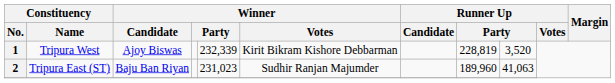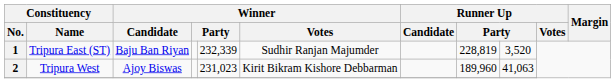(70, 50) Tripura West -> (70, 50) Tripura East (ST)
(152, 50) Ajoy Biswas -> (152, 50) Baju Ban Riyan
(320, 50) Kirit Bikram Kishore Debbarman -> (320, 50) Sudhir Ranjan Majumder
(70, 68) Tripura East (ST) -> (70, 68) Tripura West
(152, 68) Baju Ban Riyan -> (152, 68) Ajoy Biswas
(320, 68) Sudhir Ranjan Majumder -> (320, 68) Kirit Bikram Kishore Debbarman
